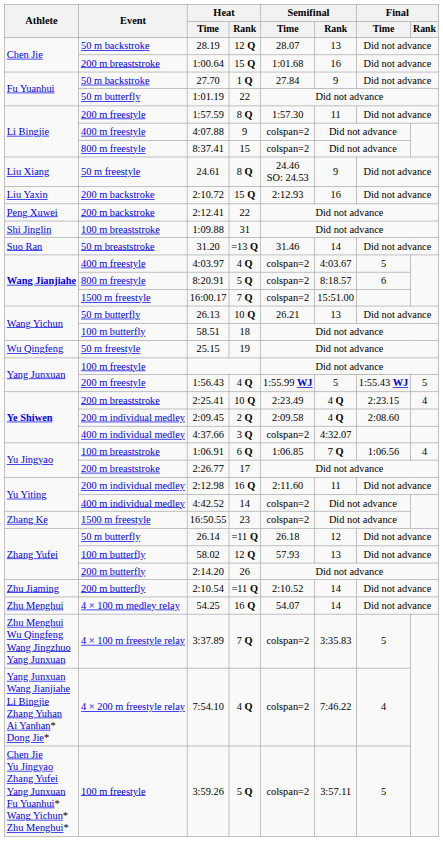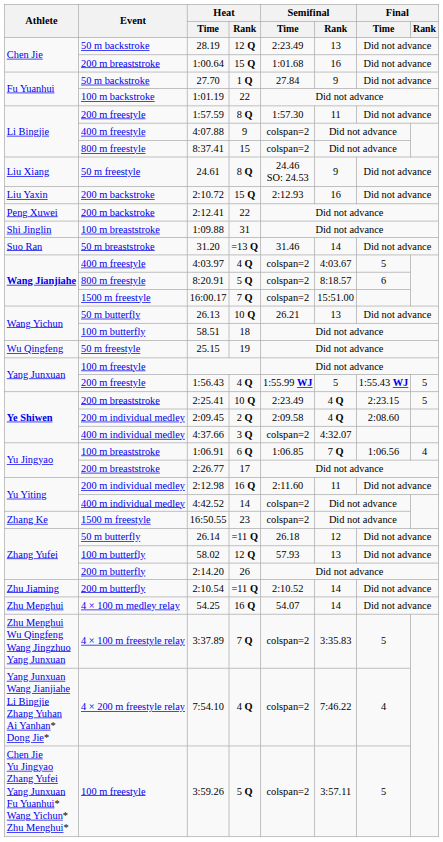(288, 46) 28.07 -> (288, 46) 2:23.49
(111, 98) 50 m butterfly -> (118, 98) 100 m backstroke
(425, 400) 4 -> (425, 400) 5
